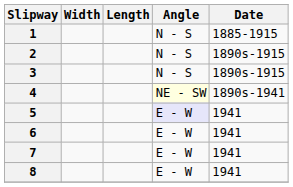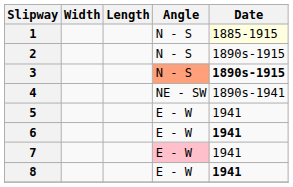(245, 34) no background -> (245, 34) lightyellow background
(174, 73) no background -> (174, 73) lightsalmon background
(249, 73) normal -> (249, 73) bold
(181, 93) lightyellow background -> (181, 93) no background
(174, 113) lavender background -> (174, 113) no background
(227, 133) normal -> (227, 133) bold
(174, 152) no background -> (174, 152) pink background
(227, 172) normal -> (227, 172) bold
